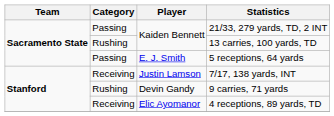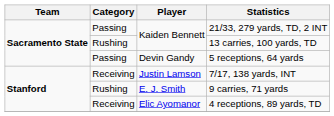(162, 58) E. J. Smith -> (167, 58) Devin Gandy
(167, 88) Devin Gandy -> (162, 88) E. J. Smith
